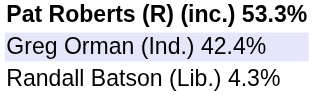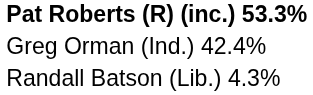(136, 46) lavender background -> (136, 46) no background
